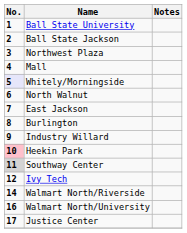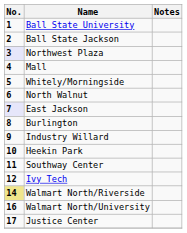(9, 53) no background -> (9, 53) lavender background
(9, 81) lavender background -> (9, 81) no background
(9, 109) no background -> (9, 109) lavender background
(12, 151) pink background -> (12, 151) no background
(12, 165) lightgrey background -> (12, 165) no background
(12, 193) no background -> (12, 193) khaki background
